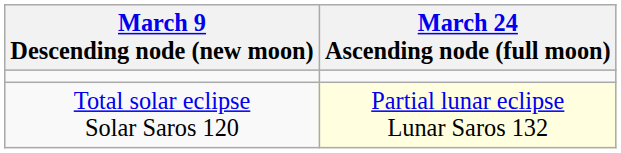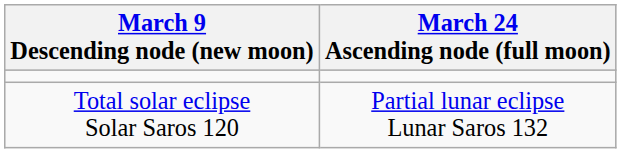(468, 114) lightyellow background -> (468, 114) no background
